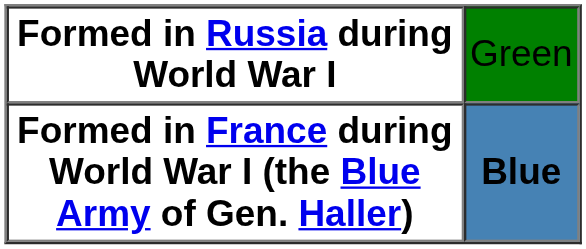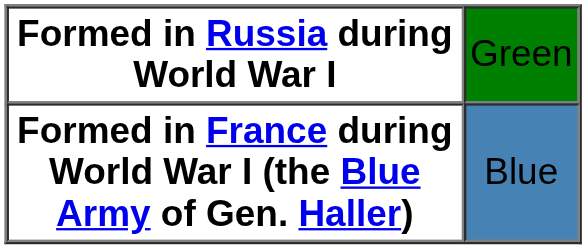(521, 171) bold -> (521, 171) normal
